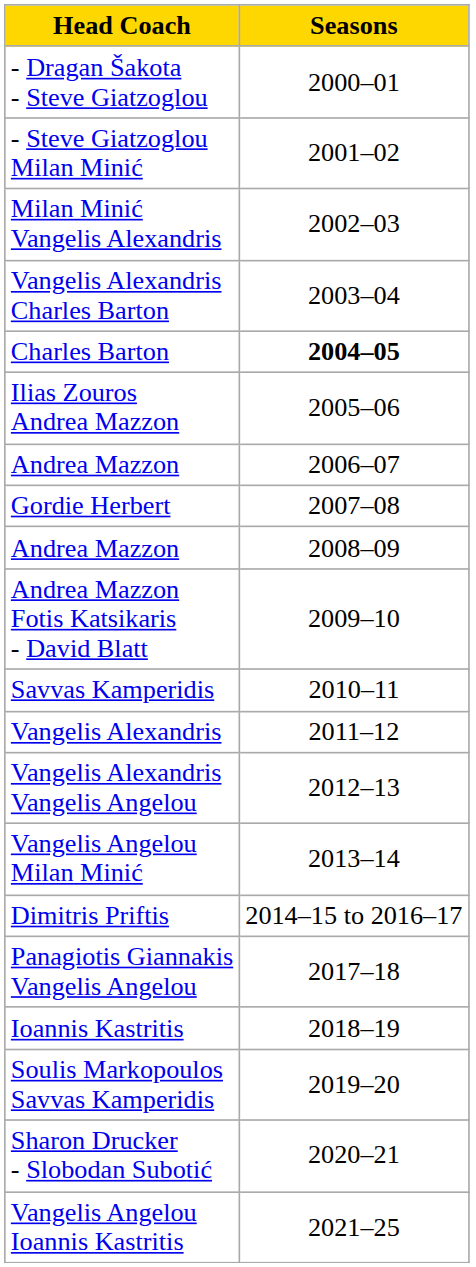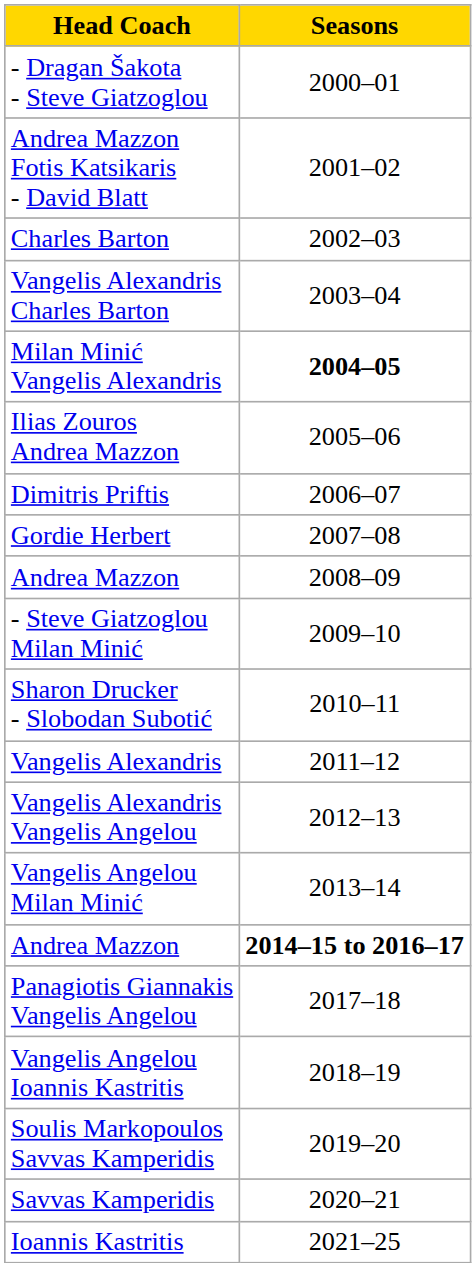(109, 152) - Steve Giatzoglou Milan Minić -> (95, 167) Andrea Mazzon Fotis Katsikaris - David Blatt
(116, 223) Milan Minić Vangelis Alexandris -> (90, 238) Charles Barton
(90, 351) Charles Barton -> (116, 366) Milan Minić Vangelis Alexandris
(95, 464) Andrea Mazzon -> (90, 493) Dimitris Priftis
(95, 618) Andrea Mazzon Fotis Katsikaris - David Blatt -> (109, 633) - Steve Giatzoglou Milan Minić
(113, 689) Savvas Kamperidis -> (111, 704) Sharon Drucker - Slobodan Subotić
(90, 915) Dimitris Priftis -> (95, 944) Andrea Mazzon
(354, 915) normal -> (355, 944) bold
(97, 1027) Ioannis Kastritis -> (104, 1072) Vangelis Angelou Ioannis Kastritis
(111, 1155) Sharon Drucker - Slobodan Subotić -> (113, 1199) Savvas Kamperidis
(104, 1226) Vangelis Angelou Ioannis Kastritis -> (97, 1241) Ioannis Kastritis
